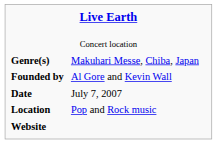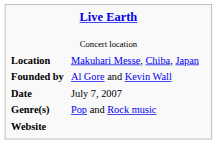(30, 60) Genre(s) -> (31, 60) Location
(31, 110) Location -> (30, 110) Genre(s)
